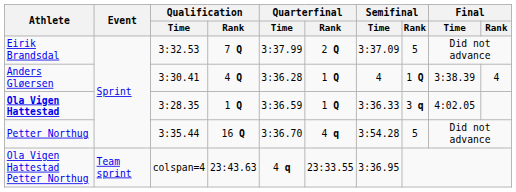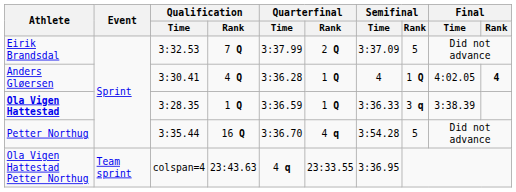(455, 78) 3:38.39 -> (455, 78) 4:02.05
(496, 78) normal -> (496, 78) bold
(455, 106) 4:02.05 -> (455, 106) 3:38.39
